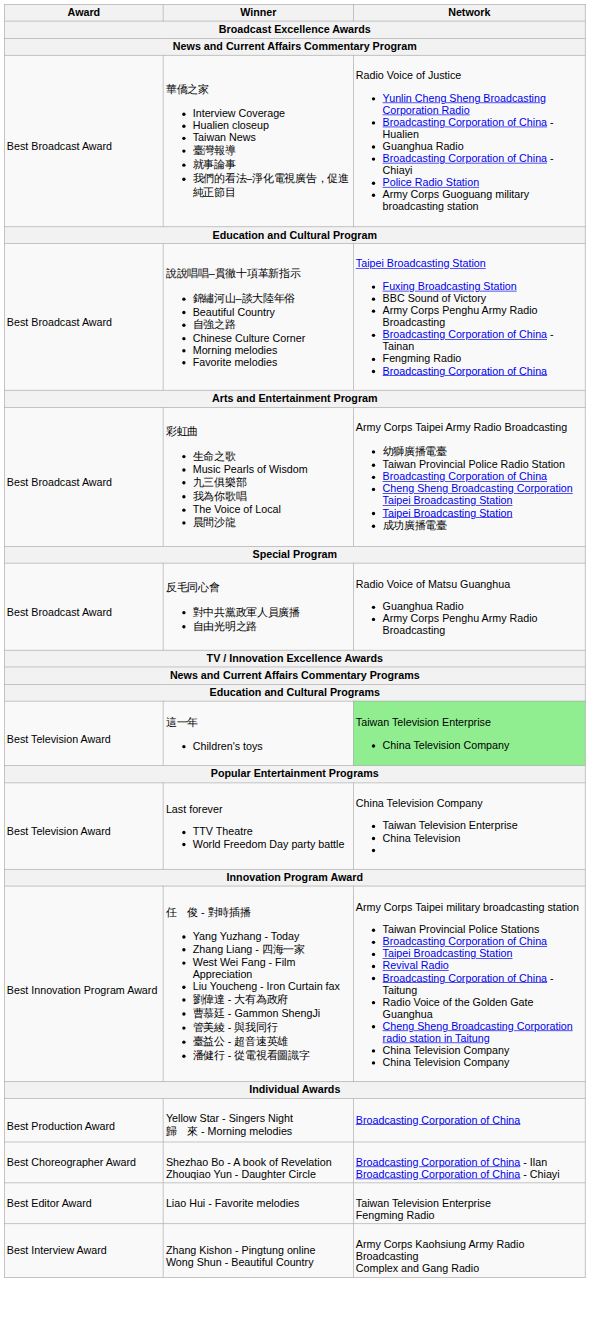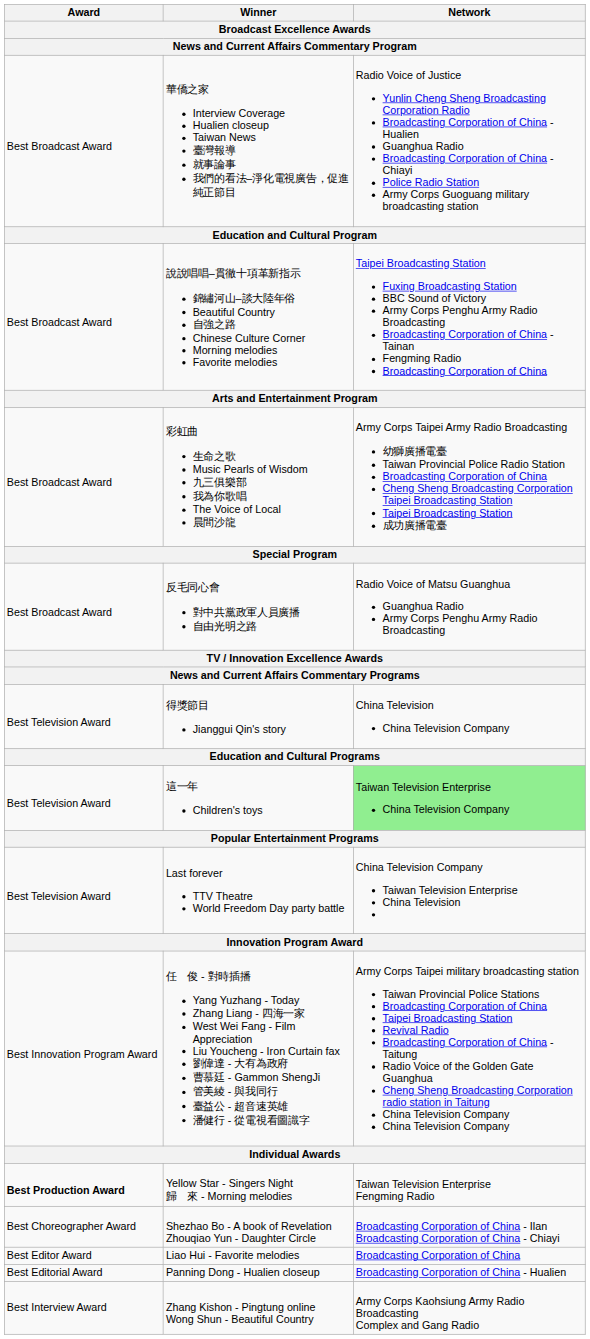+ row: (258, 717)
(61, 1126) normal -> (66, 1190) bold
(438, 1120) Broadcasting Corporation of China -> (423, 1190) Taiwan Television Enterprise Fengming Radio
(423, 1209) Taiwan Television Enterprise Fengming Radio -> (438, 1256) Broadcasting Corporation of China
+ row: (243, 1273)
